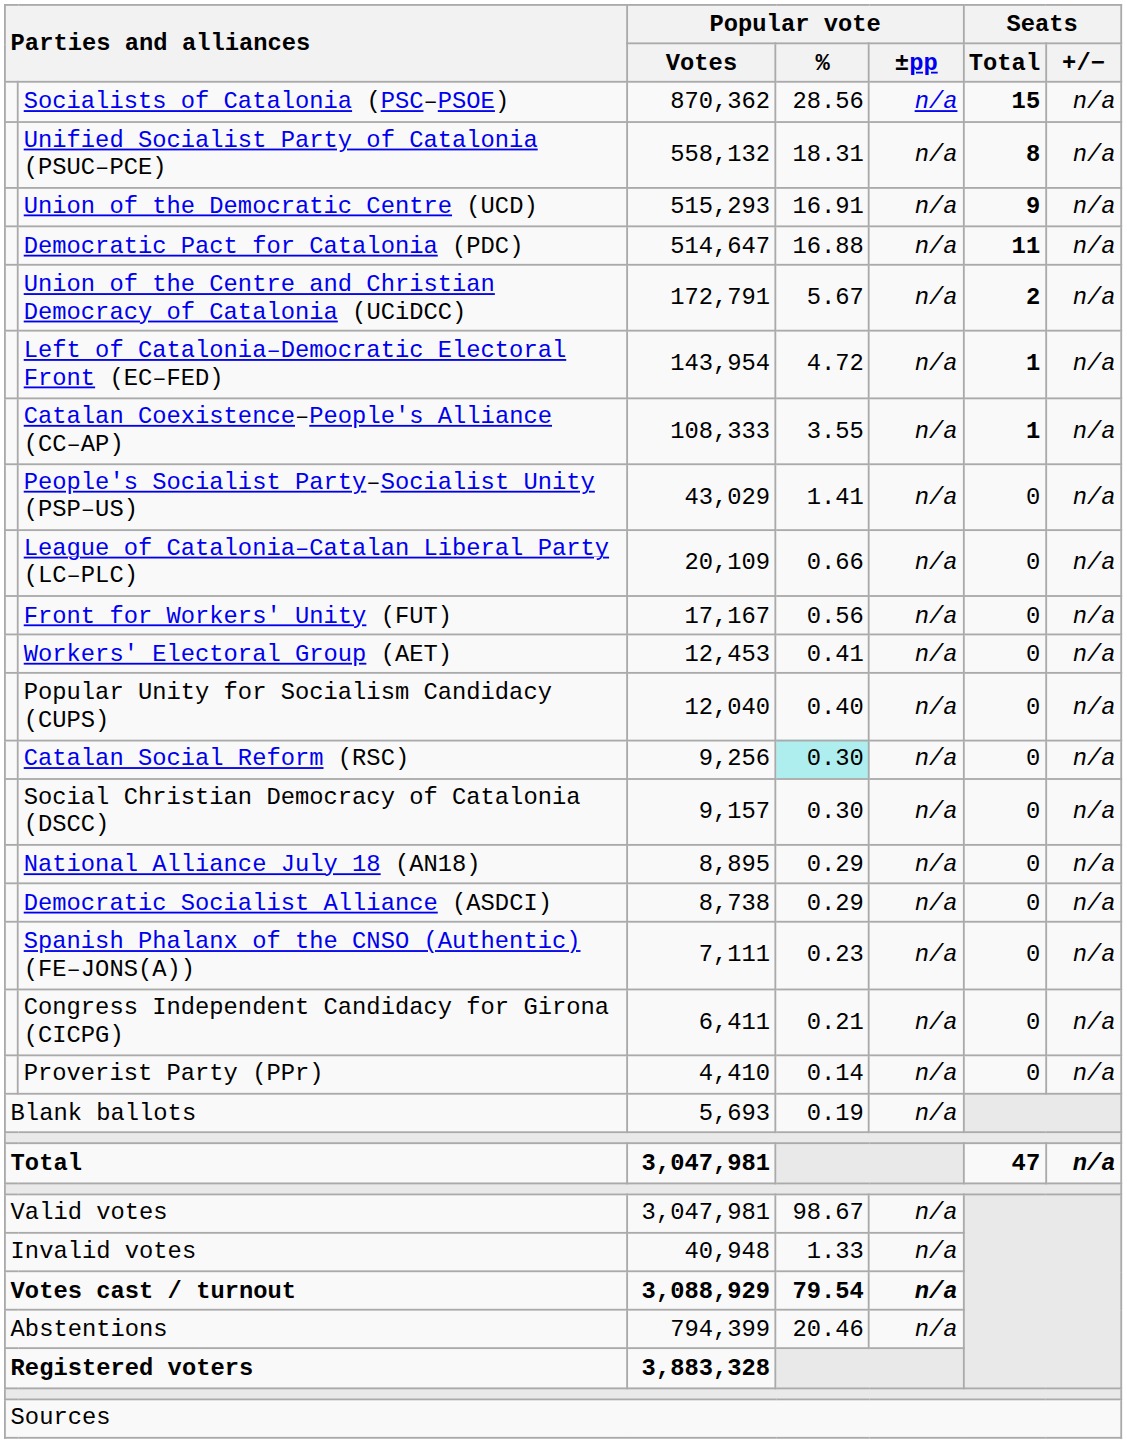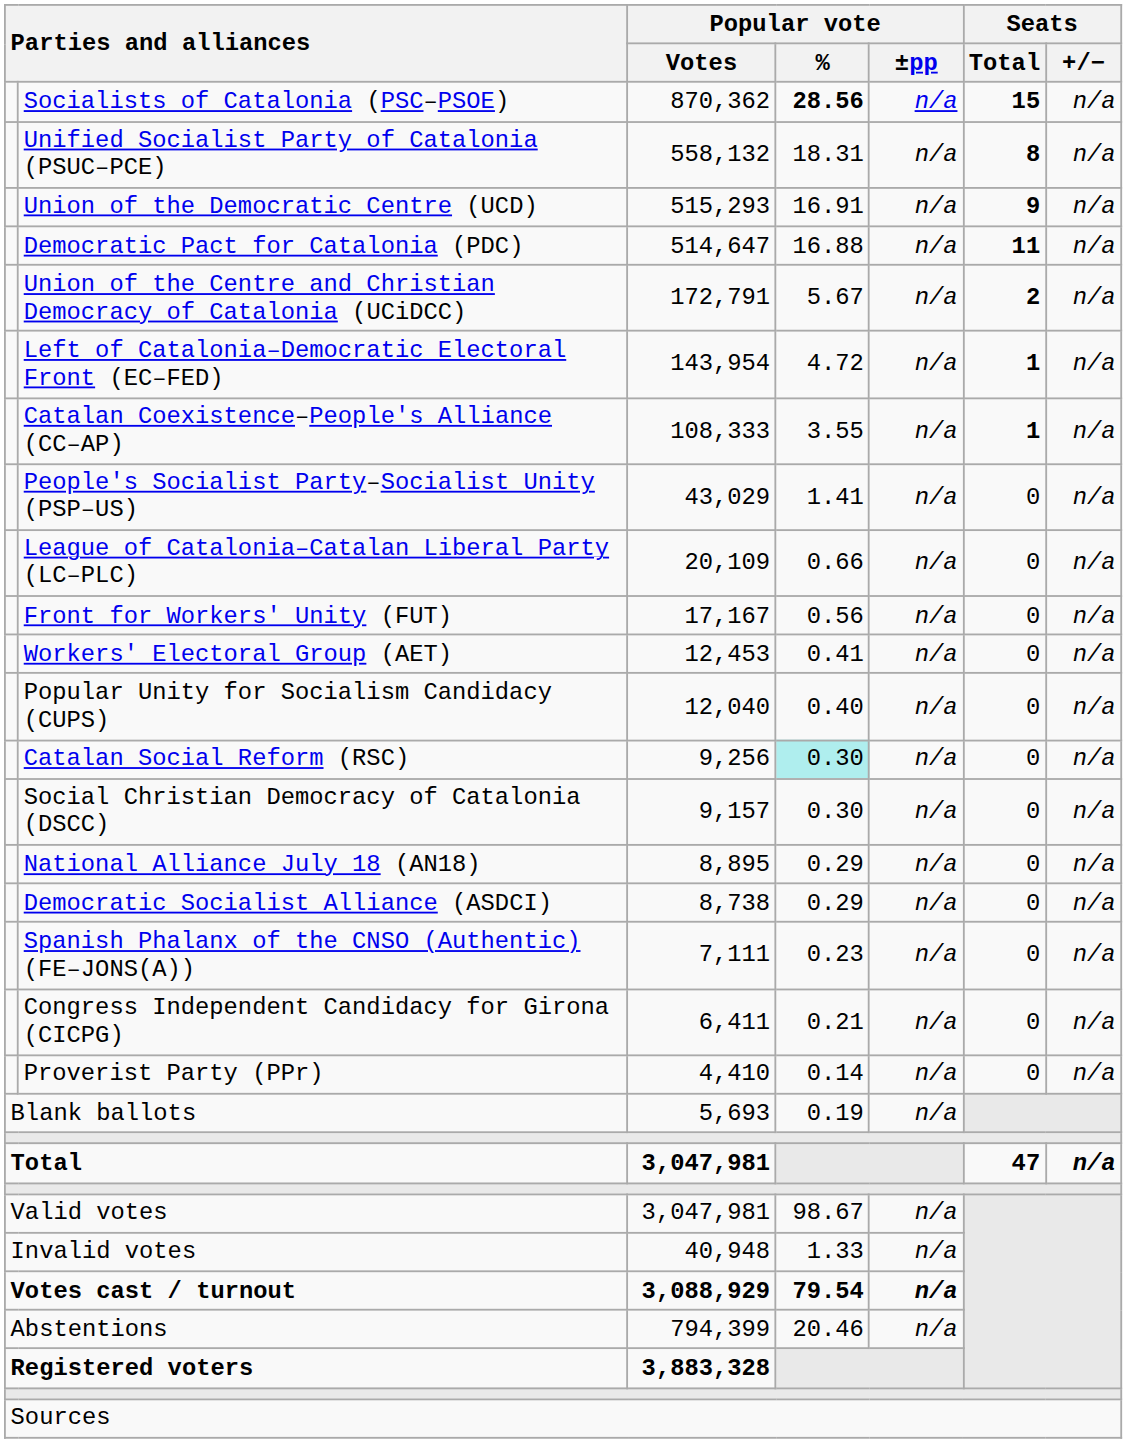(828, 102) normal -> (828, 102) bold
